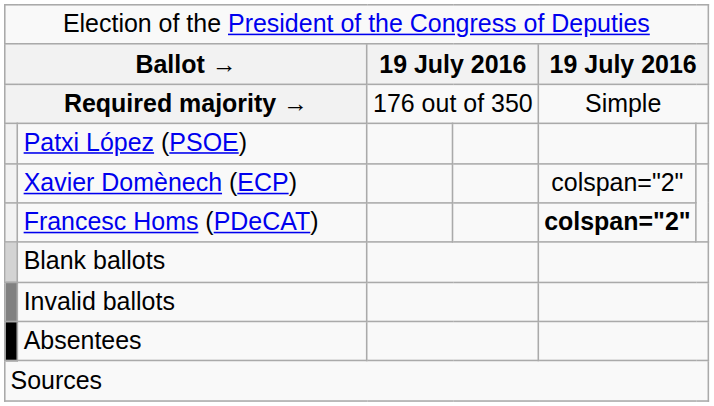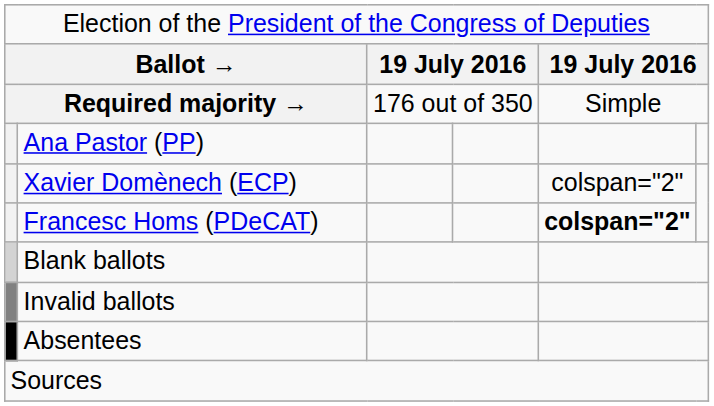+ row: (114, 143)
- row: (135, 143)
